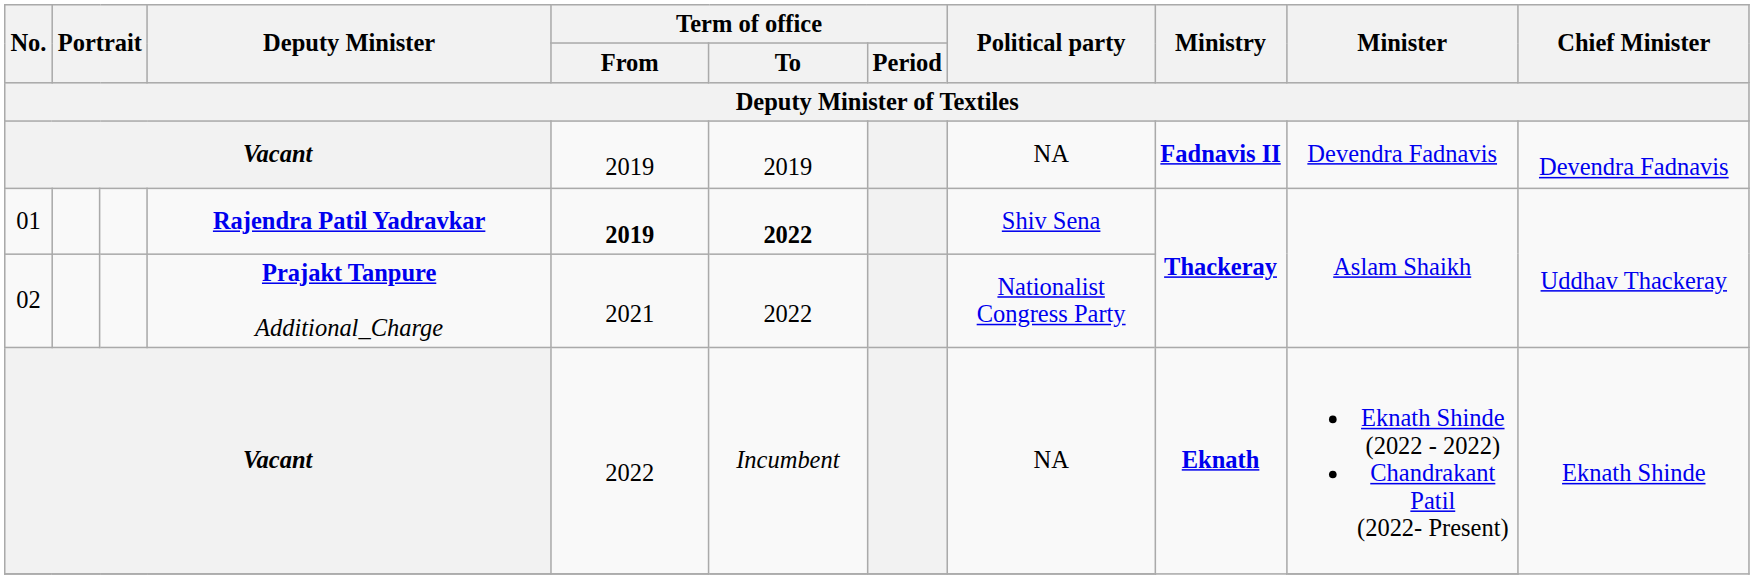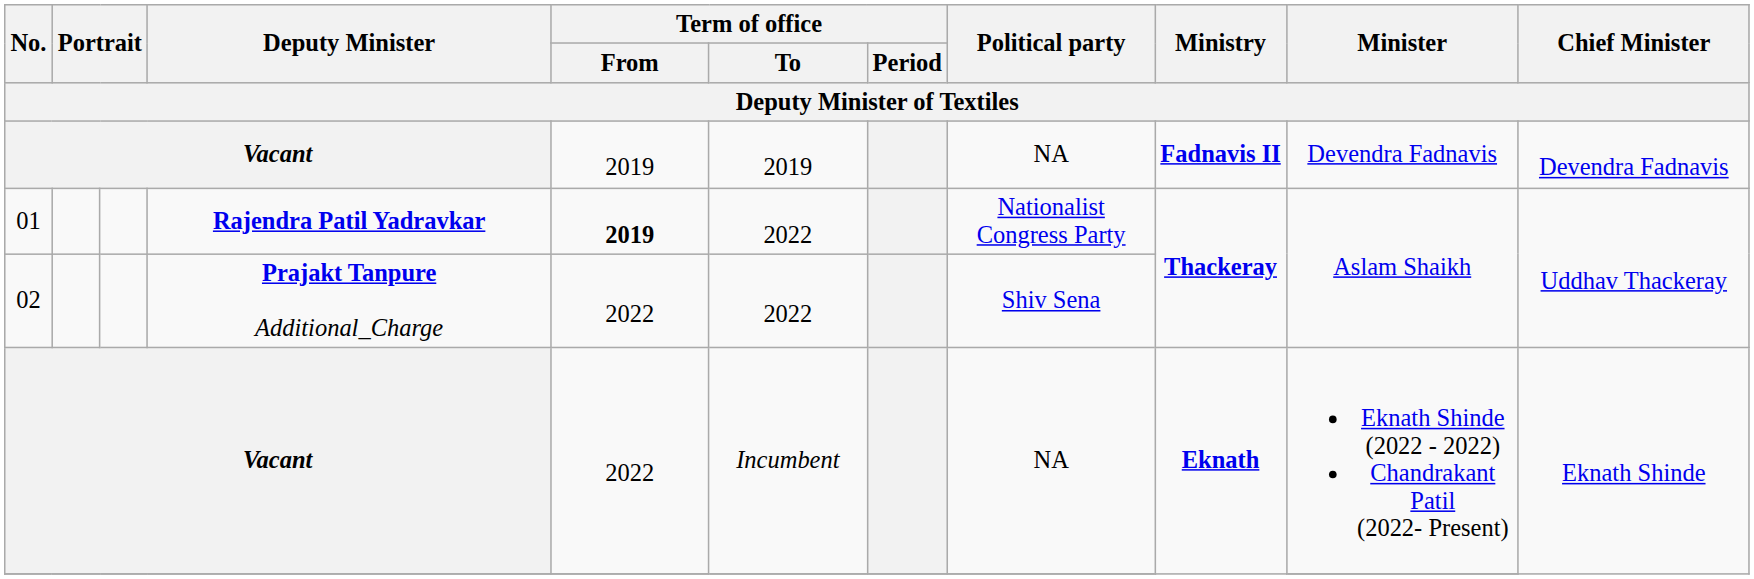(788, 234) bold -> (788, 234) normal
(1051, 220) Shiv Sena -> (1051, 220) Nationalist Congress Party
(630, 314) 2021 -> (630, 314) 2022
(1051, 300) Nationalist Congress Party -> (1051, 300) Shiv Sena
